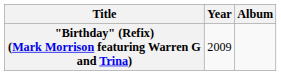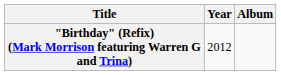(220, 47) 2009 -> (220, 47) 2012
